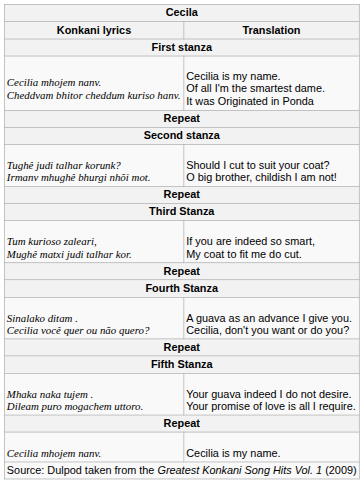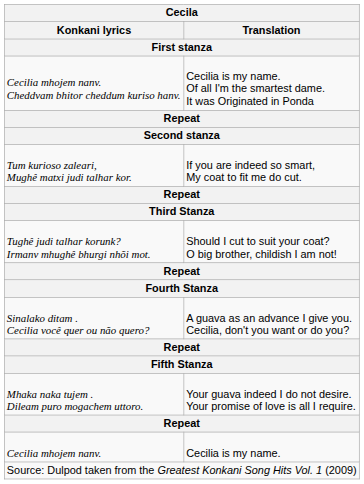rows swapped: (69, 247) <-> (79, 171)
